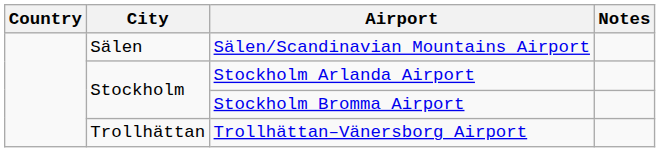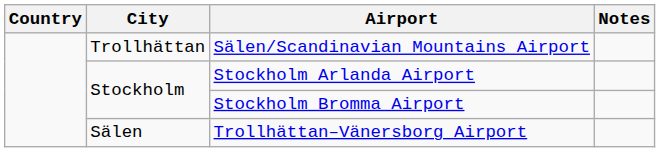(116, 47) Sälen -> (148, 47) Trollhättan
(148, 132) Trollhättan -> (116, 132) Sälen
